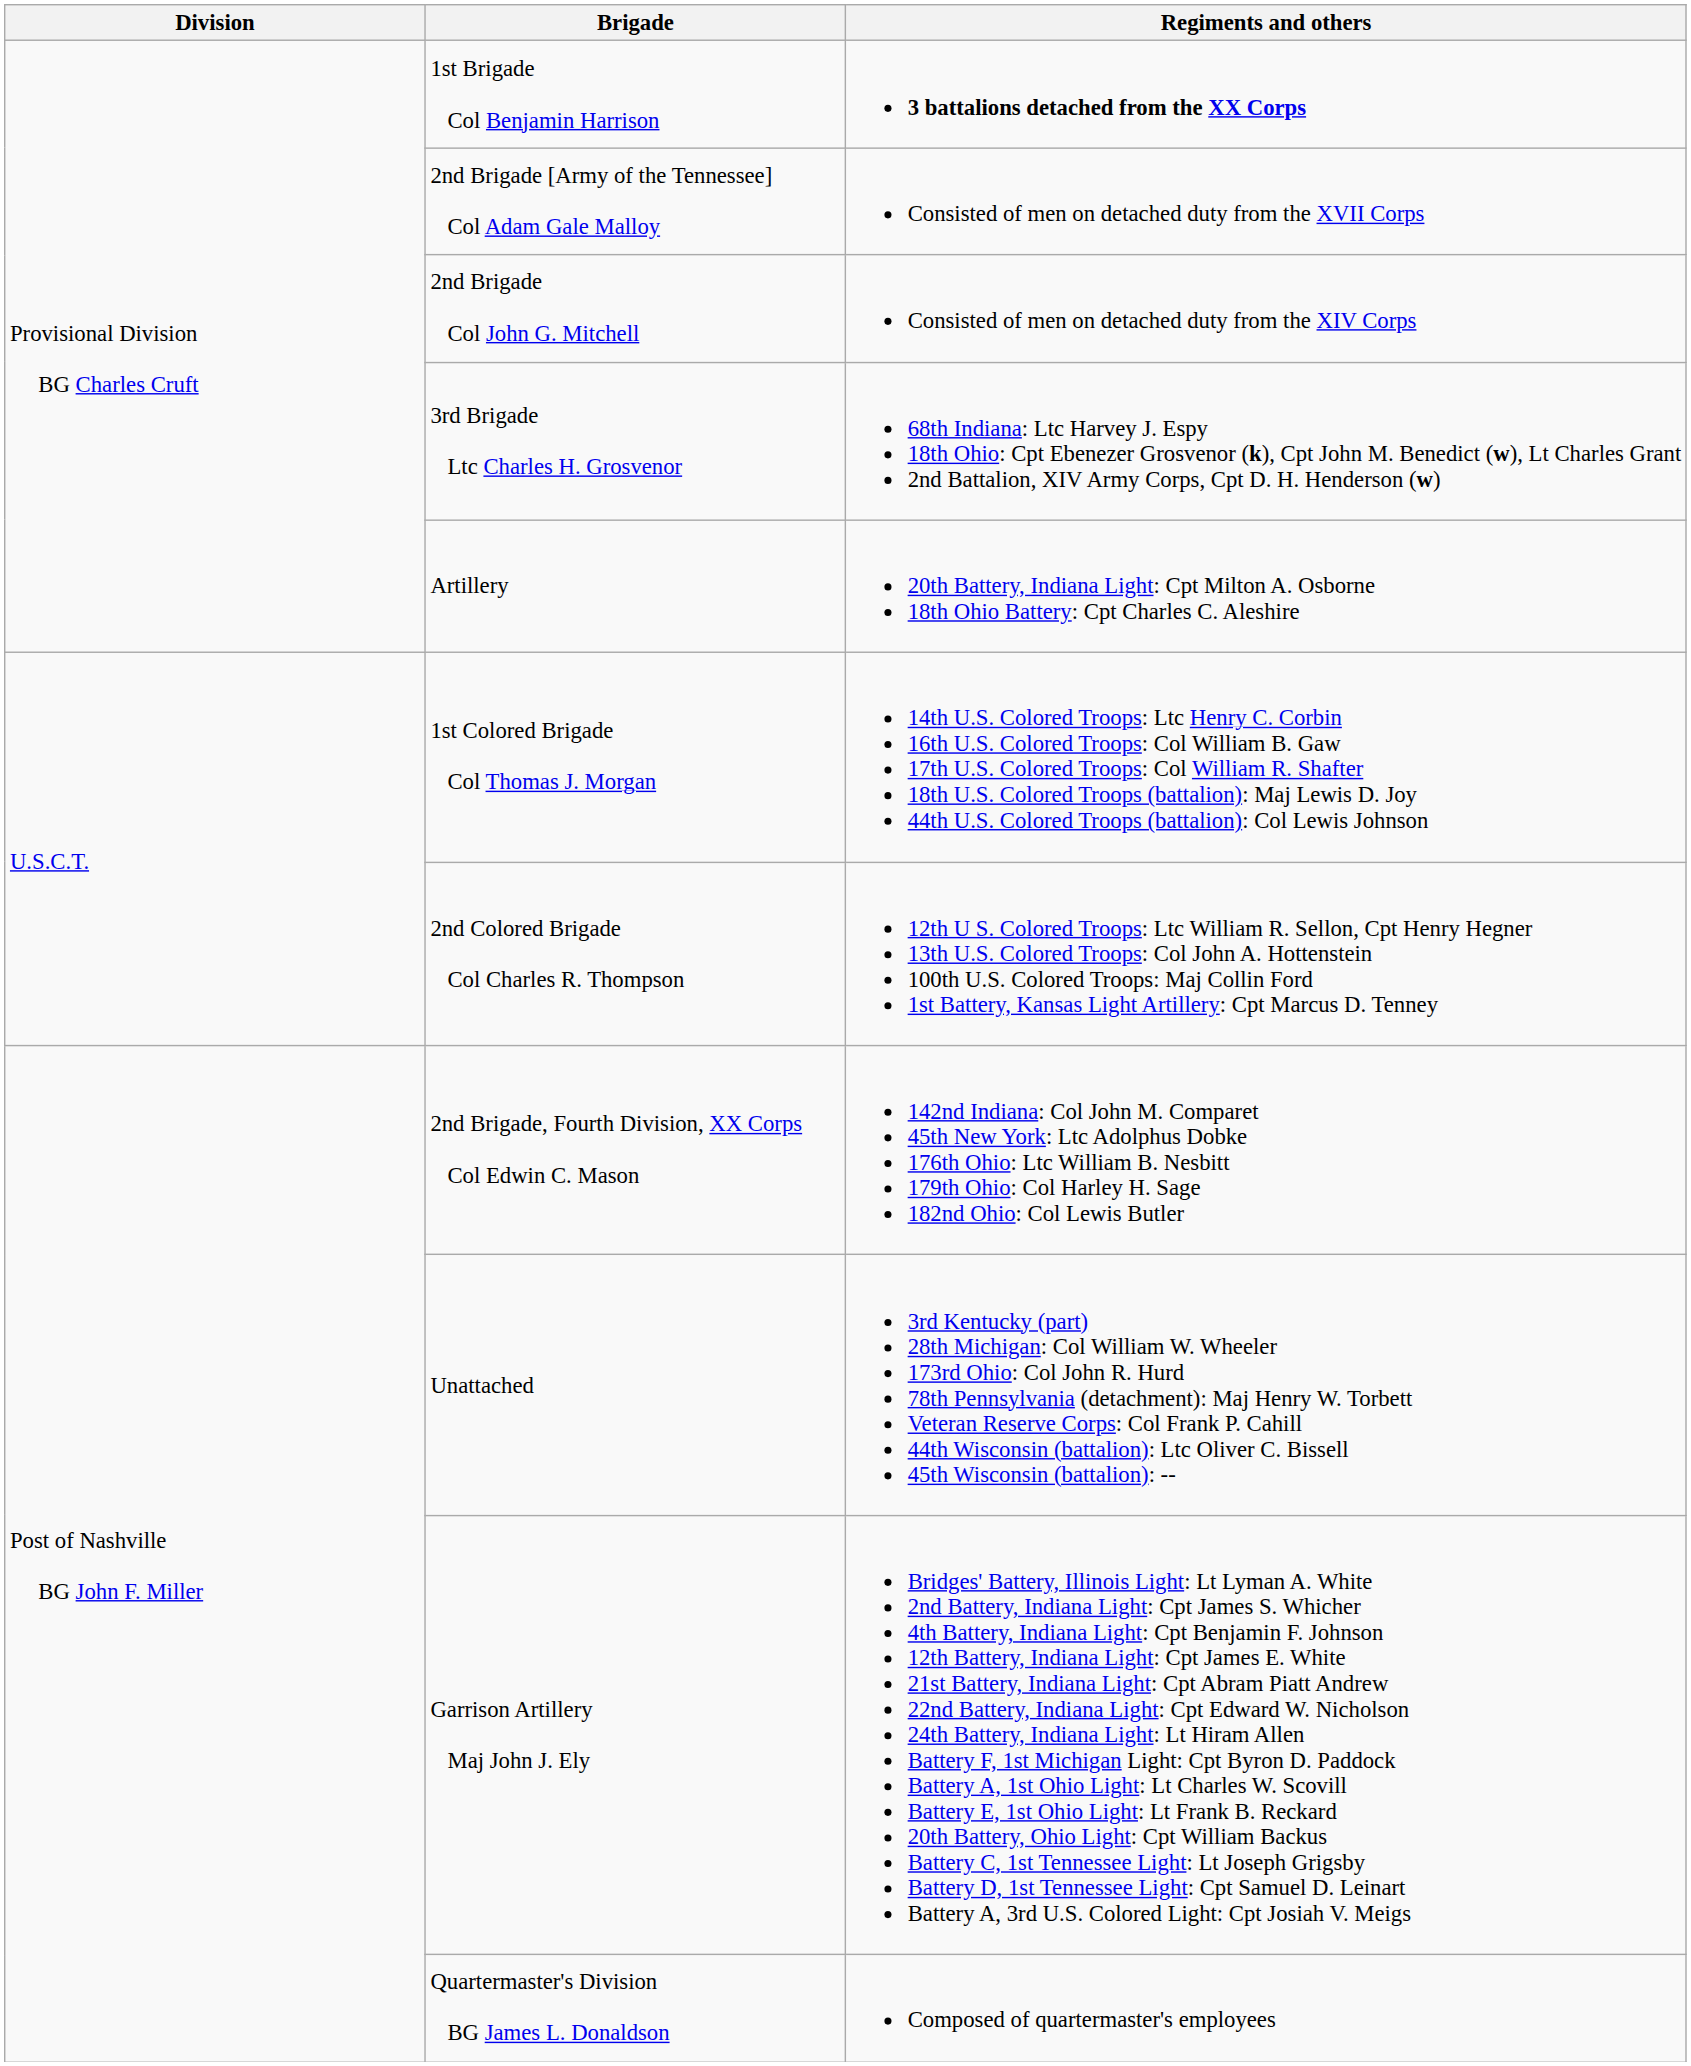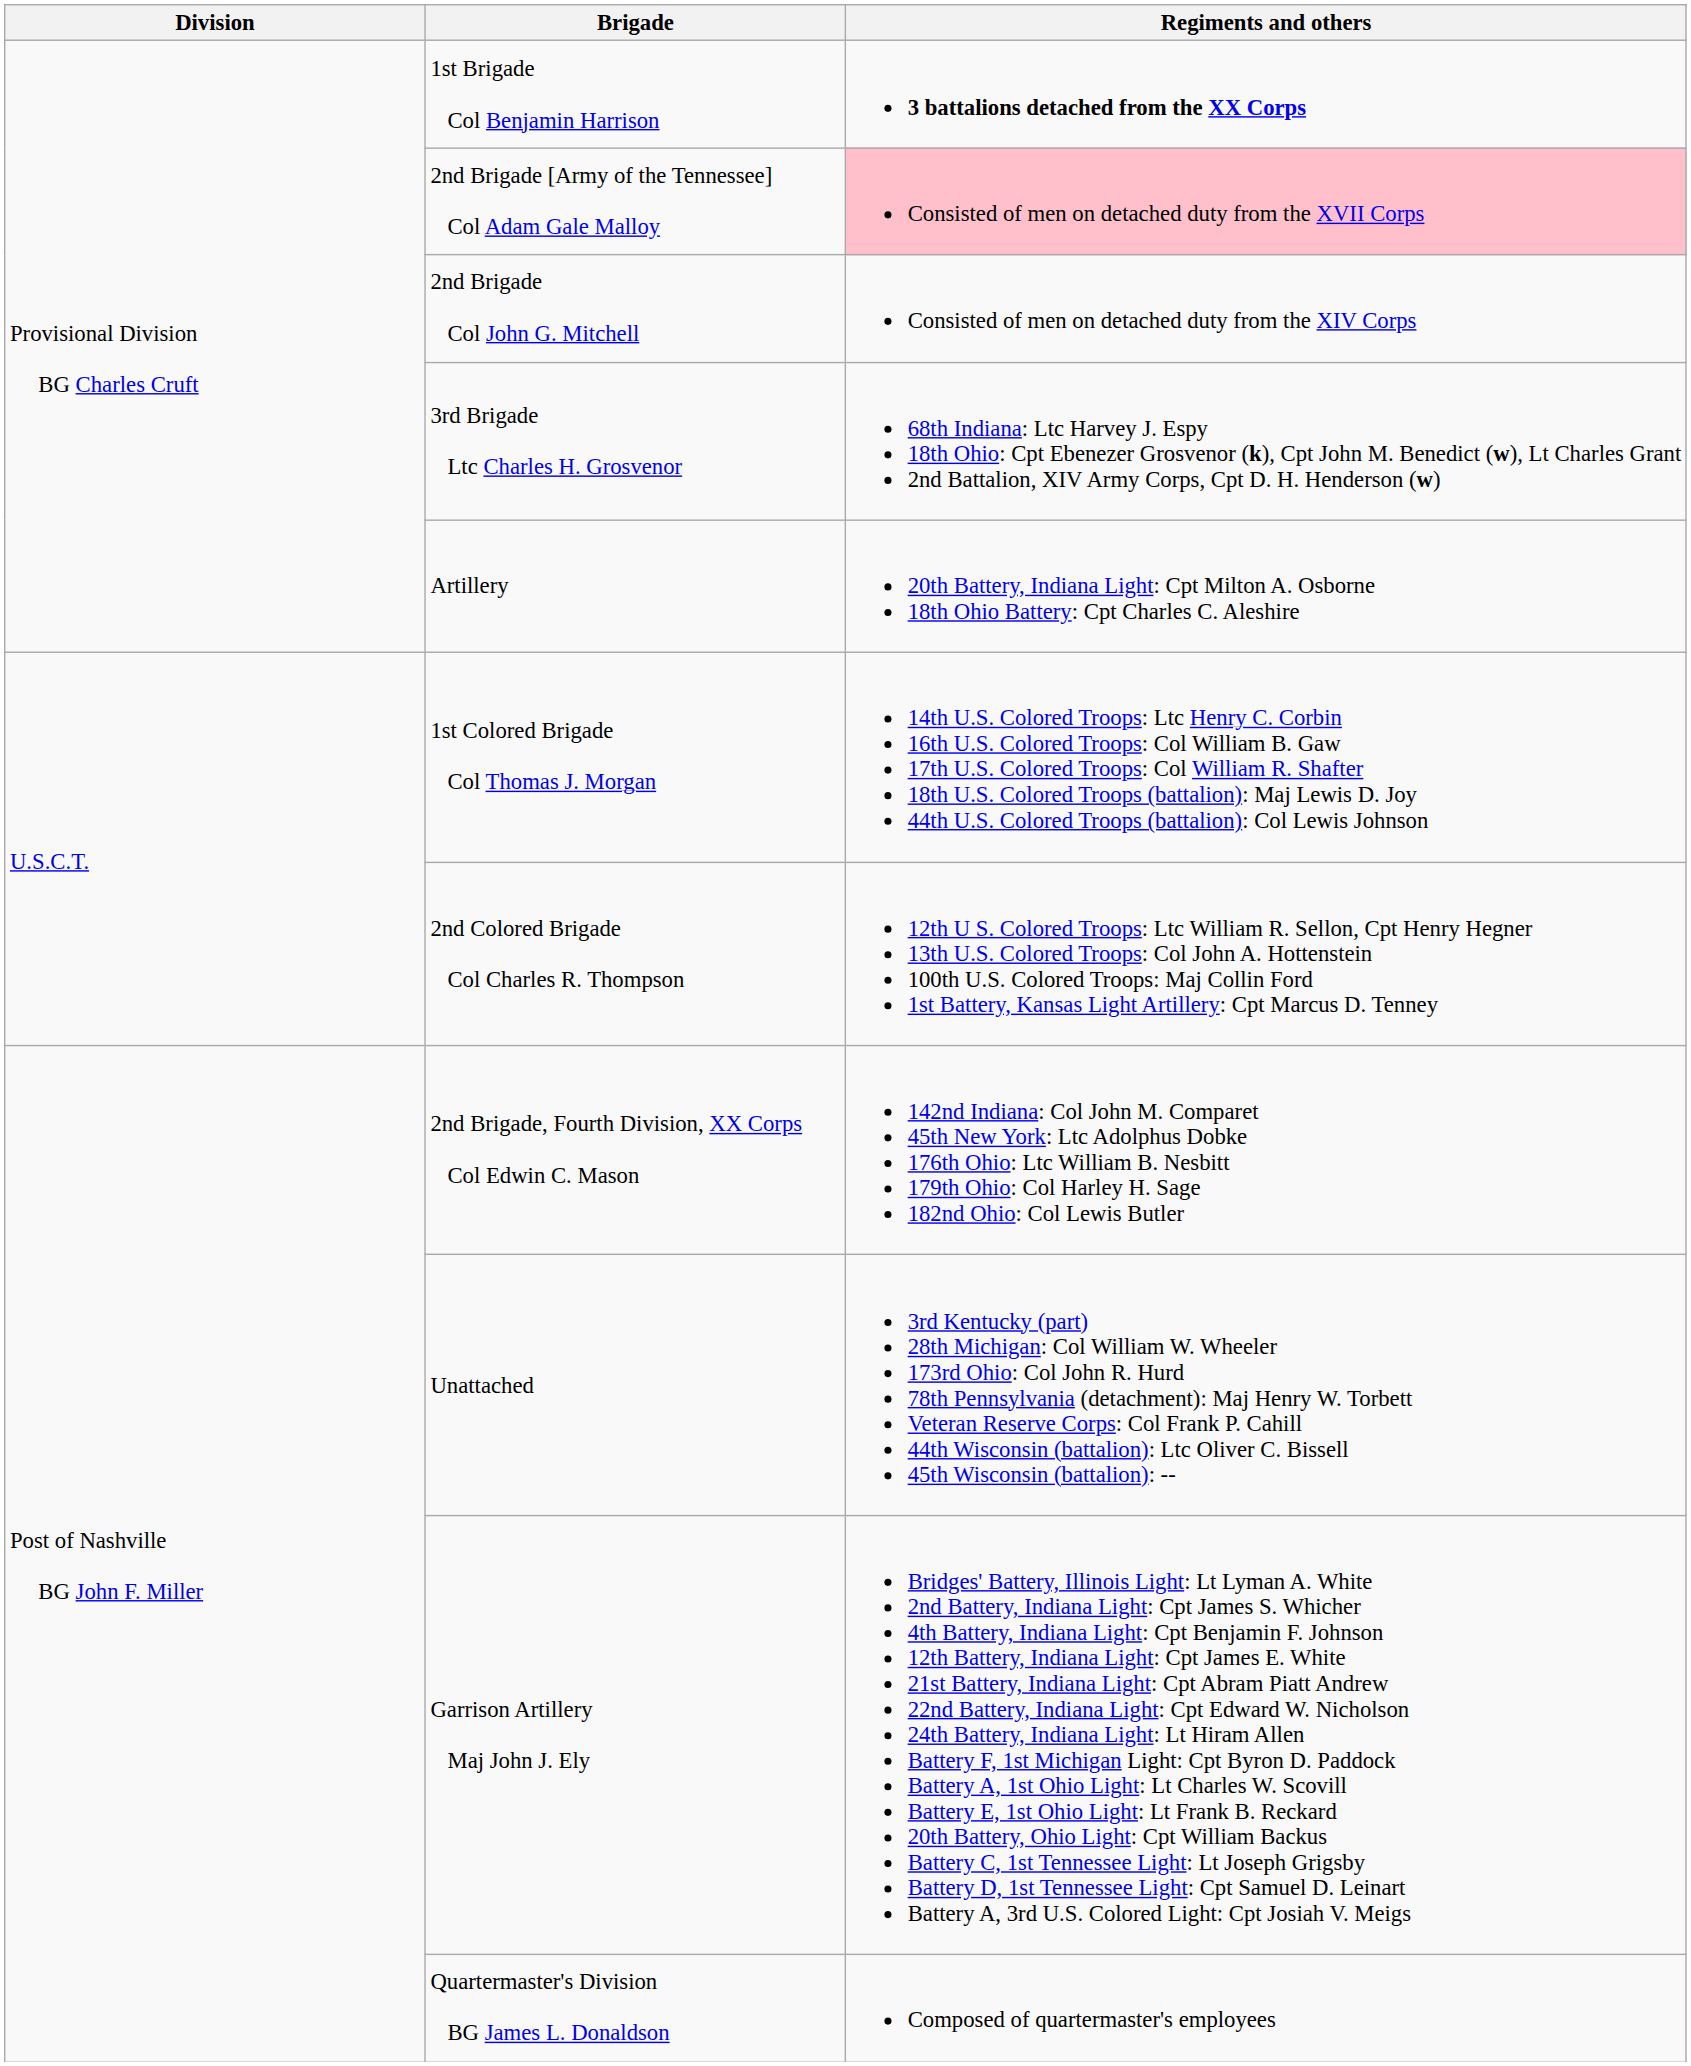(1266, 214) no background -> (1266, 214) pink background
